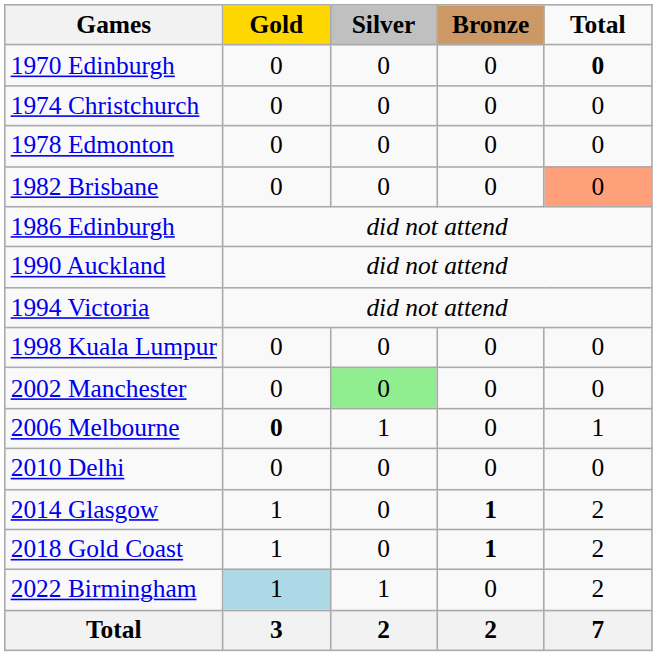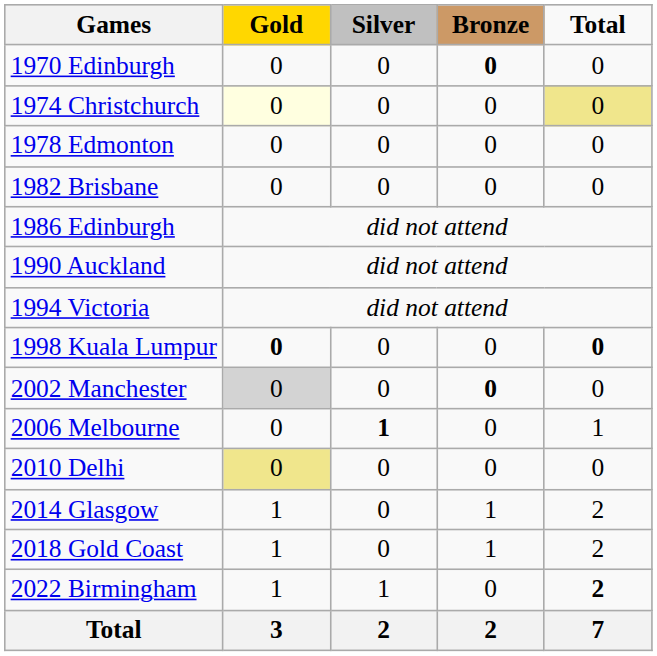(491, 65) normal -> (491, 65) bold
(598, 65) bold -> (598, 65) normal
(276, 105) no background -> (276, 105) lightyellow background
(598, 105) no background -> (598, 105) khaki background
(598, 186) lightsalmon background -> (598, 186) no background
(276, 347) normal -> (276, 347) bold
(598, 347) normal -> (598, 347) bold
(276, 387) no background -> (276, 387) lightgrey background
(384, 387) lightgreen background -> (384, 387) no background
(491, 387) normal -> (491, 387) bold
(276, 428) bold -> (276, 428) normal
(384, 428) normal -> (384, 428) bold
(276, 468) no background -> (276, 468) khaki background
(491, 508) bold -> (491, 508) normal
(491, 549) bold -> (491, 549) normal
(276, 589) lightblue background -> (276, 589) no background
(598, 589) normal -> (598, 589) bold
